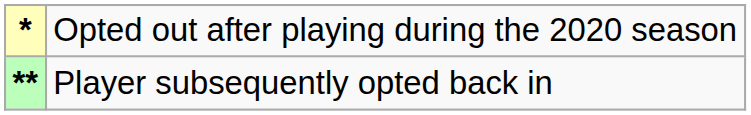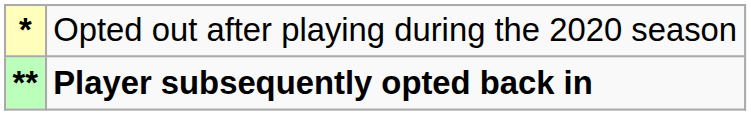(303, 82) normal -> (323, 82) bold
